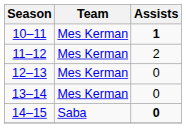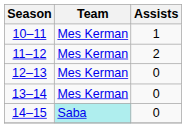(156, 34) bold -> (156, 34) normal
(72, 113) no background -> (72, 113) paleturquoise background
(156, 113) bold -> (156, 113) normal
